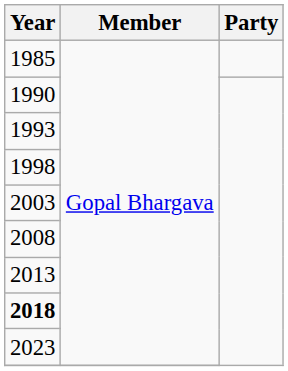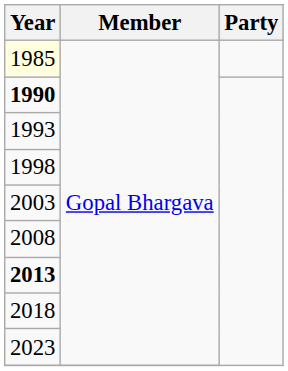(33, 58) no background -> (33, 58) lightyellow background
(33, 94) normal -> (33, 94) bold
(33, 274) normal -> (33, 274) bold
(33, 310) bold -> (33, 310) normal
